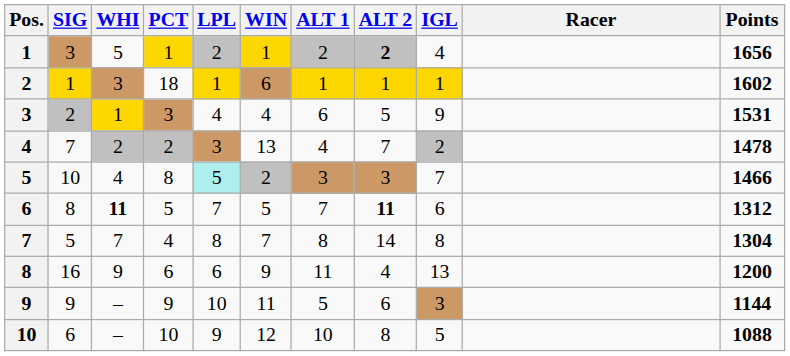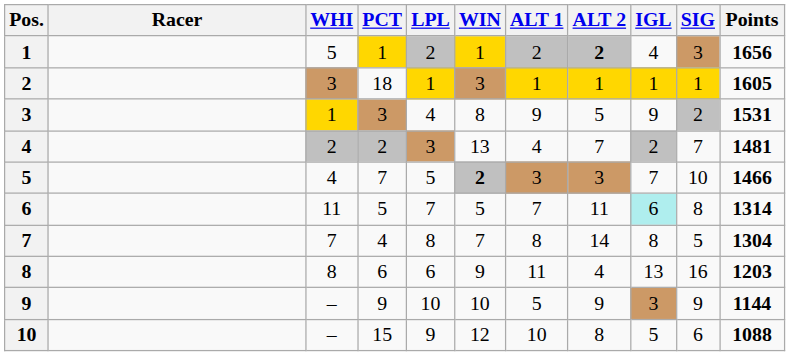columns swapped: (591, 20) <-> (70, 20)
(266, 83) 6 -> (480, 83) 3
(752, 83) 1602 -> (752, 83) 1605
(266, 114) 4 -> (480, 114) 8
(323, 114) 6 -> (537, 114) 9
(752, 146) 1478 -> (752, 146) 1481
(168, 177) 8 -> (382, 177) 7
(217, 177) paleturquoise background -> (430, 177) no background
(266, 177) normal -> (480, 177) bold
(118, 209) bold -> (332, 209) normal
(386, 209) bold -> (599, 209) normal
(440, 209) no background -> (653, 209) paleturquoise background
(752, 209) 1312 -> (752, 209) 1314
(118, 271) 9 -> (332, 271) 8
(752, 271) 1200 -> (752, 271) 1203
(266, 303) 11 -> (480, 303) 10
(386, 303) 6 -> (599, 303) 9
(168, 334) 10 -> (382, 334) 15
